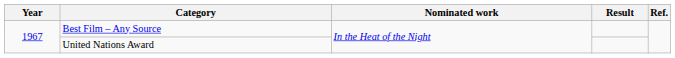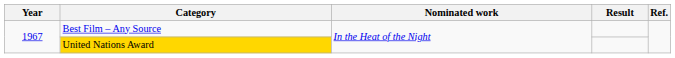(108, 45) no background -> (108, 45) gold background
